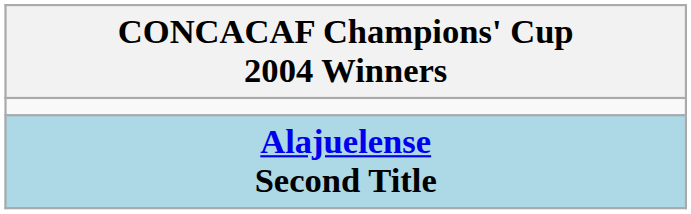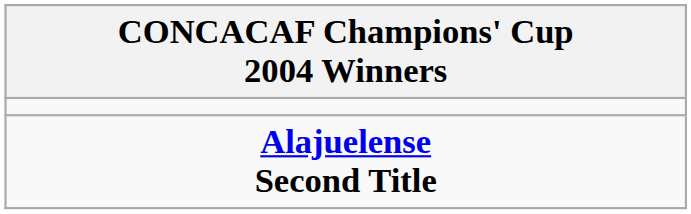(346, 160) lightblue background -> (346, 160) no background
